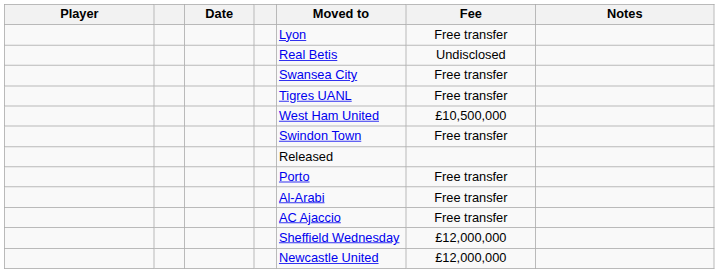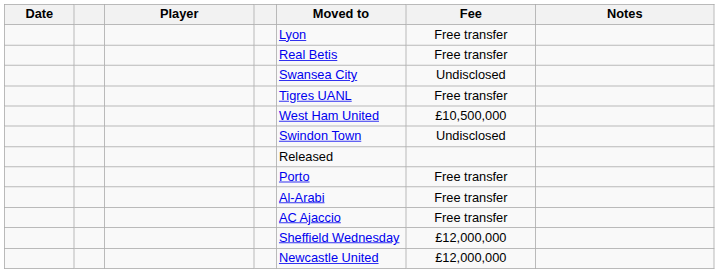columns swapped: (219, 14) <-> (79, 14)
(471, 55) Undisclosed -> (471, 55) Free transfer
(471, 75) Free transfer -> (471, 75) Undisclosed
(471, 136) Free transfer -> (471, 136) Undisclosed
